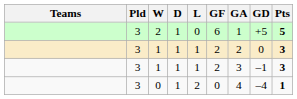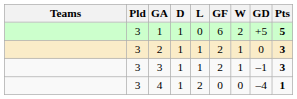columns swapped: (158, 13) <-> (239, 13)
